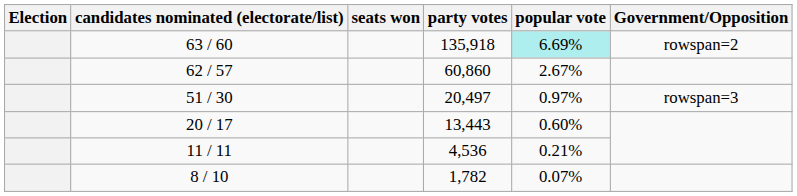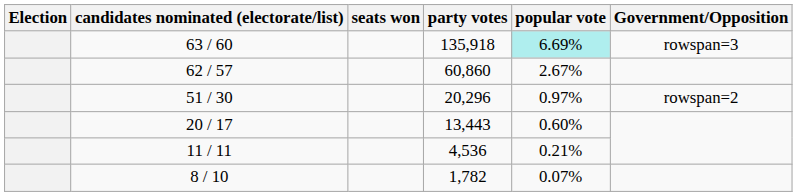(701, 44) rowspan=2 -> (701, 44) rowspan=3
(468, 97) 20,497 -> (468, 97) 20,296
(701, 97) rowspan=3 -> (701, 97) rowspan=2
